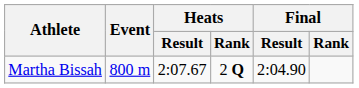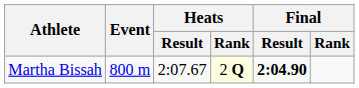(232, 69) no background -> (232, 69) lightyellow background
(282, 69) normal -> (282, 69) bold
